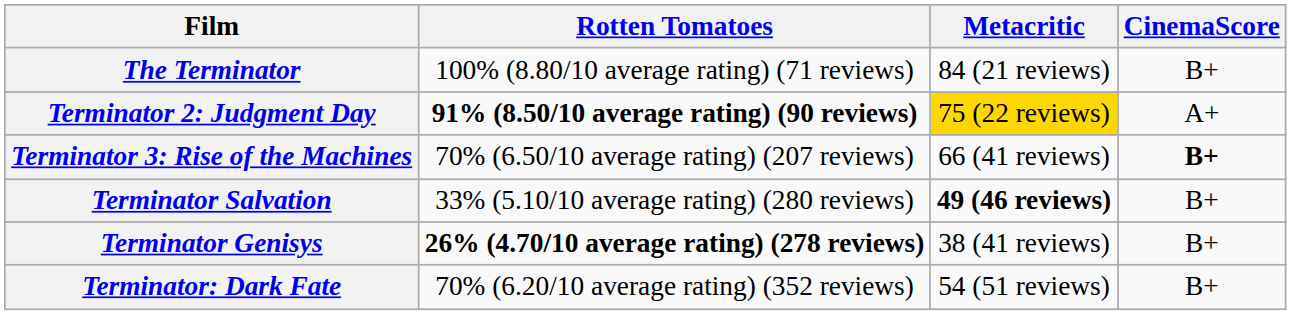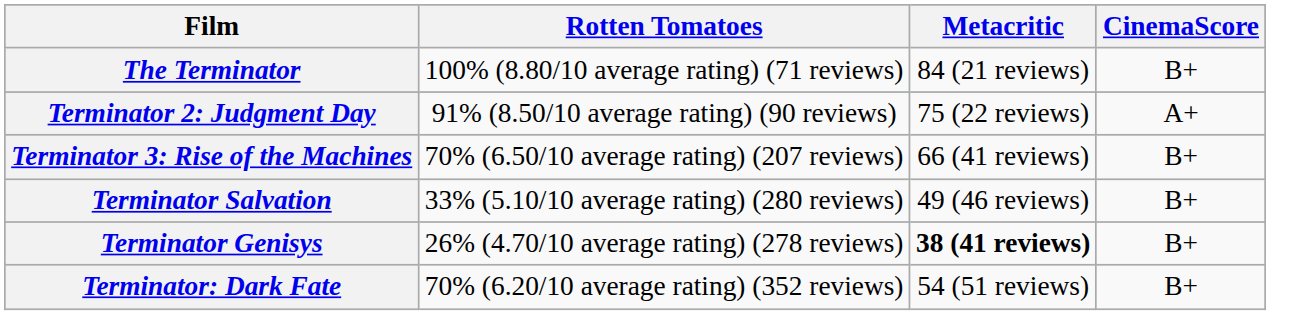(675, 112) bold -> (664, 112) normal
(1024, 112) gold background -> (1003, 112) no background
(1202, 156) bold -> (1181, 156) normal
(1024, 199) bold -> (1003, 199) normal
(675, 243) bold -> (664, 243) normal
(1024, 243) normal -> (1003, 243) bold
